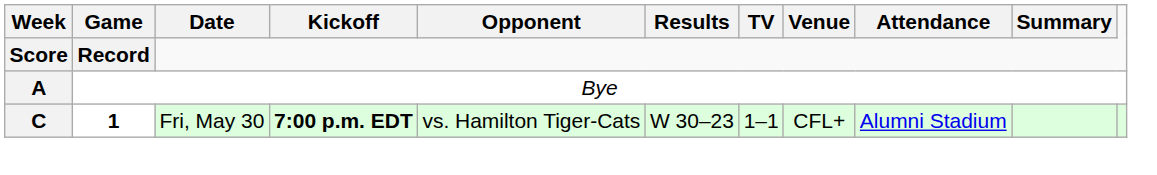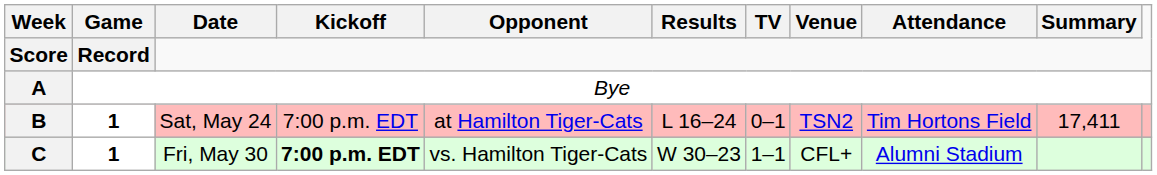+ row: (39, 121)
